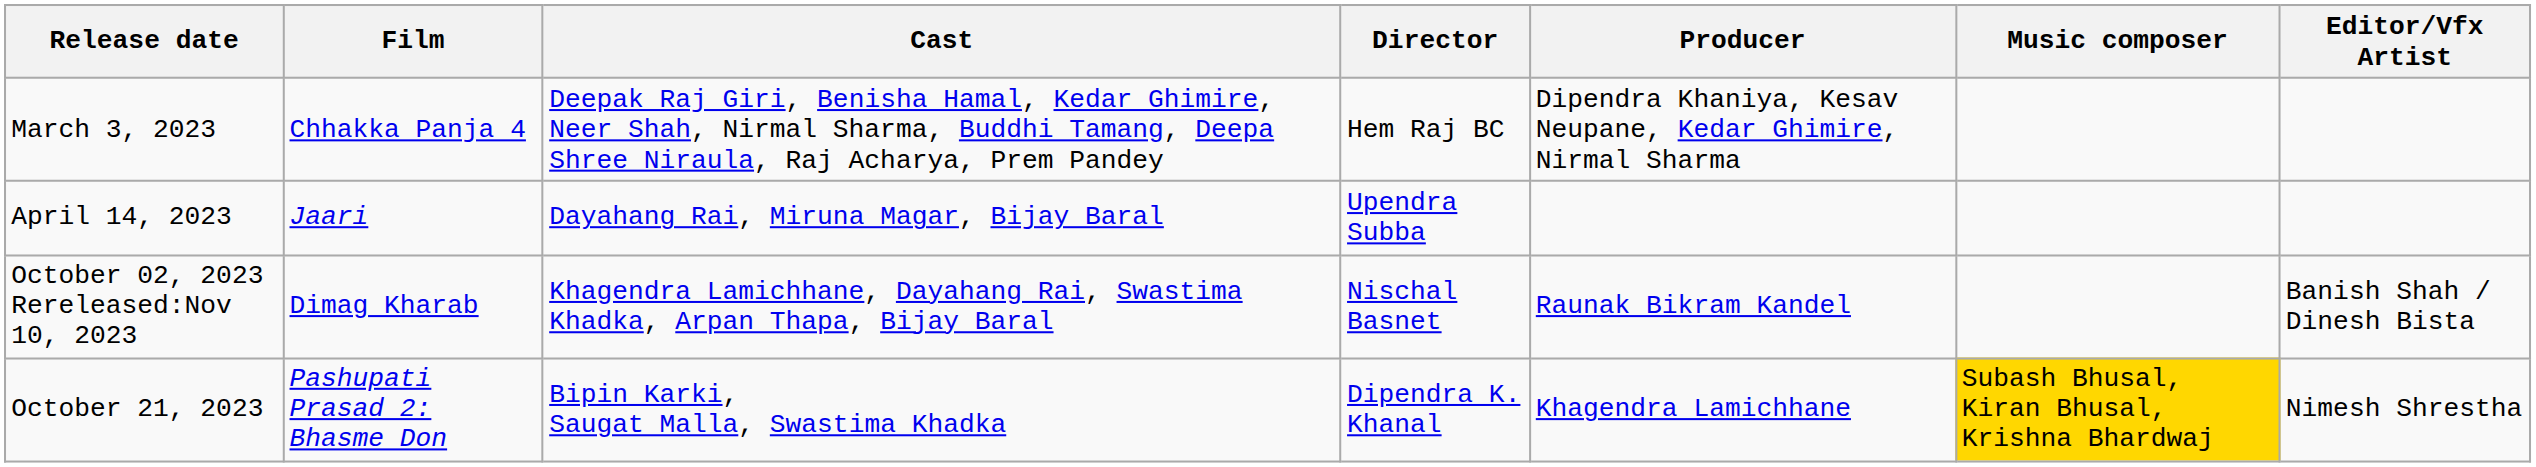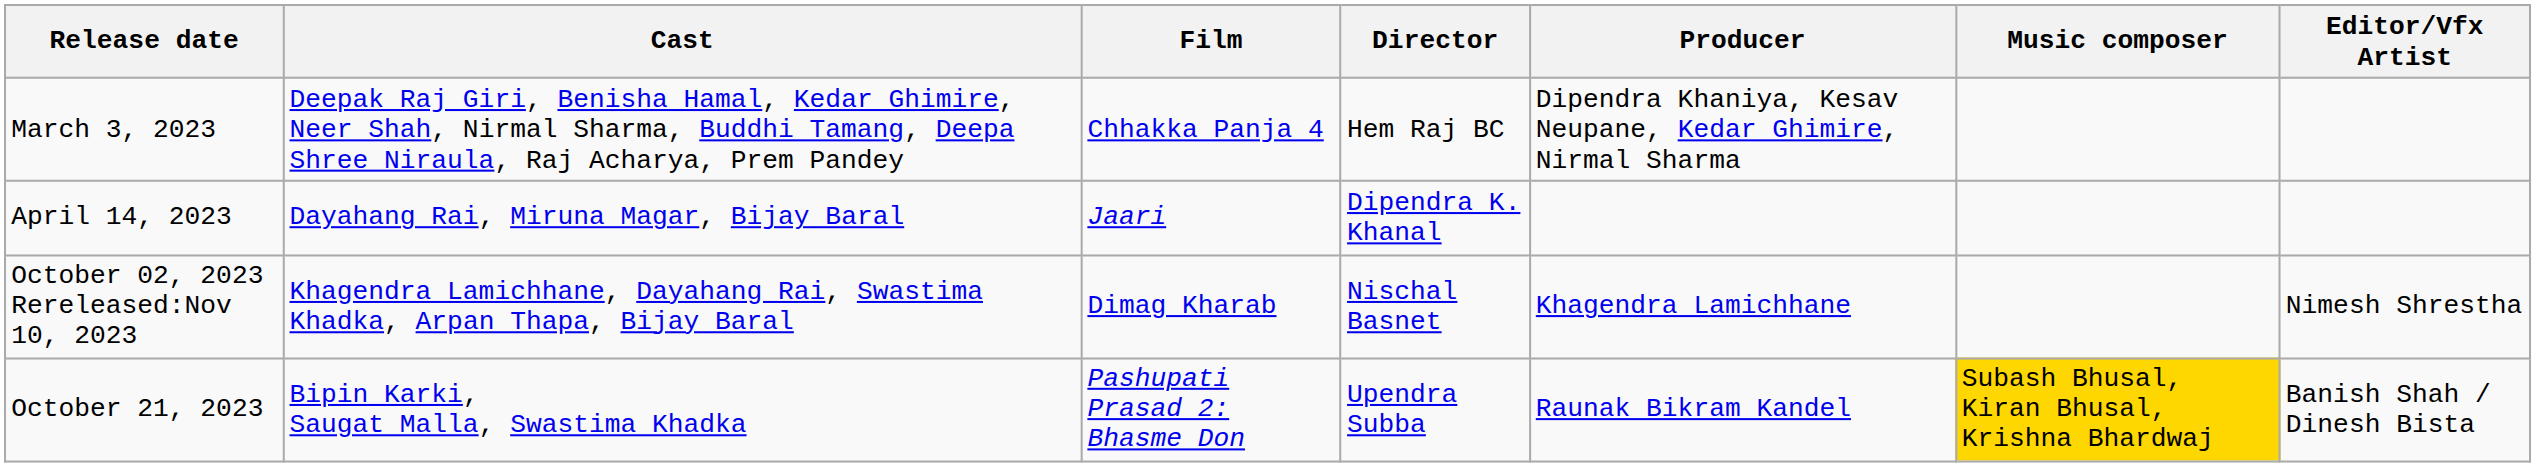columns swapped: (413, 42) <-> (942, 42)
(1402, 218) Upendra Subba -> (1434, 218) Dipendra K. Khanal
(1693, 306) Raunak Bikram Kandel -> (1693, 306) Khagendra Lamichhane
(2388, 306) Banish Shah / Dinesh Bista -> (2404, 306) Nimesh Shrestha
(1434, 410) Dipendra K. Khanal -> (1402, 410) Upendra Subba
(1693, 410) Khagendra Lamichhane -> (1693, 410) Raunak Bikram Kandel
(2404, 410) Nimesh Shrestha -> (2388, 410) Banish Shah / Dinesh Bista
